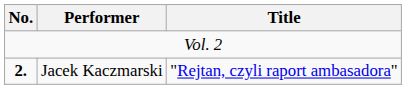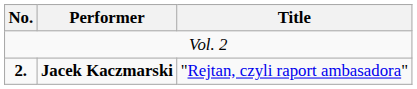(102, 71) normal -> (107, 71) bold
